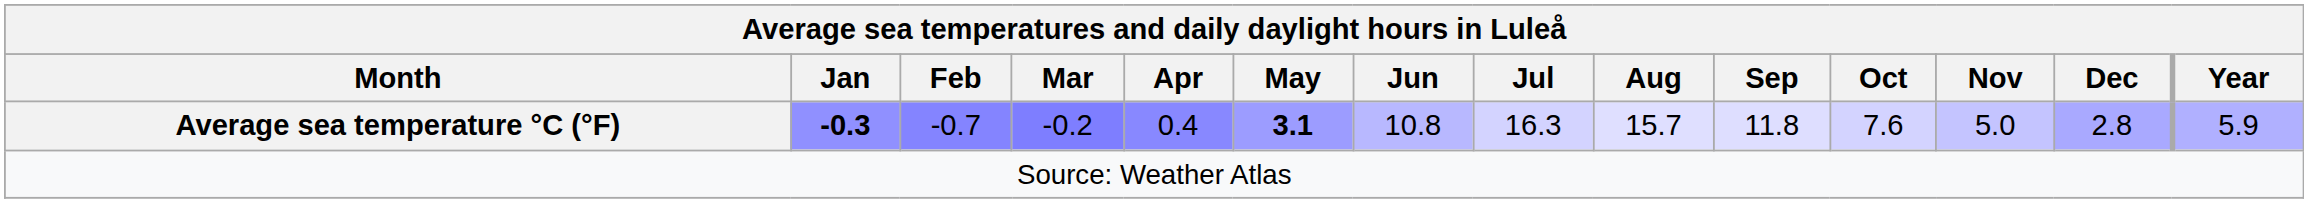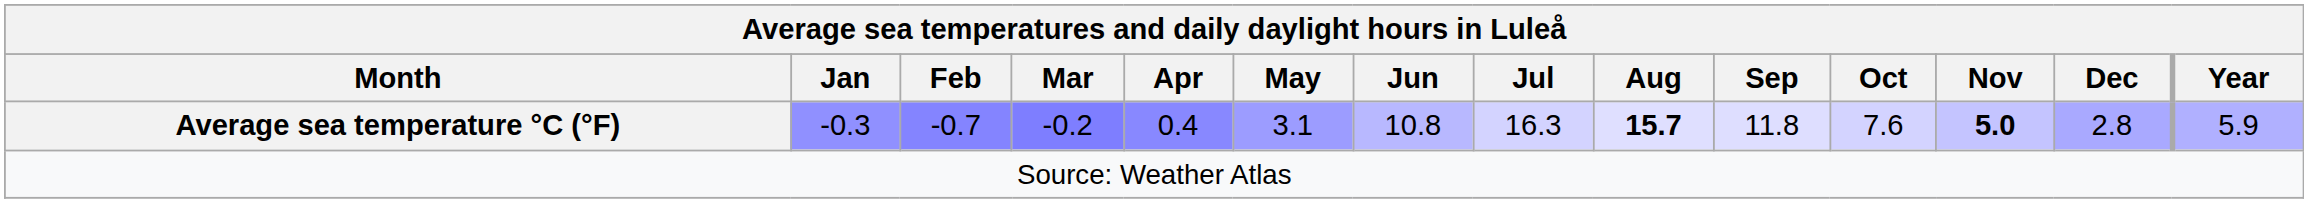(845, 126) bold -> (845, 126) normal
(1293, 126) bold -> (1293, 126) normal
(1653, 126) normal -> (1653, 126) bold
(1995, 126) normal -> (1995, 126) bold
